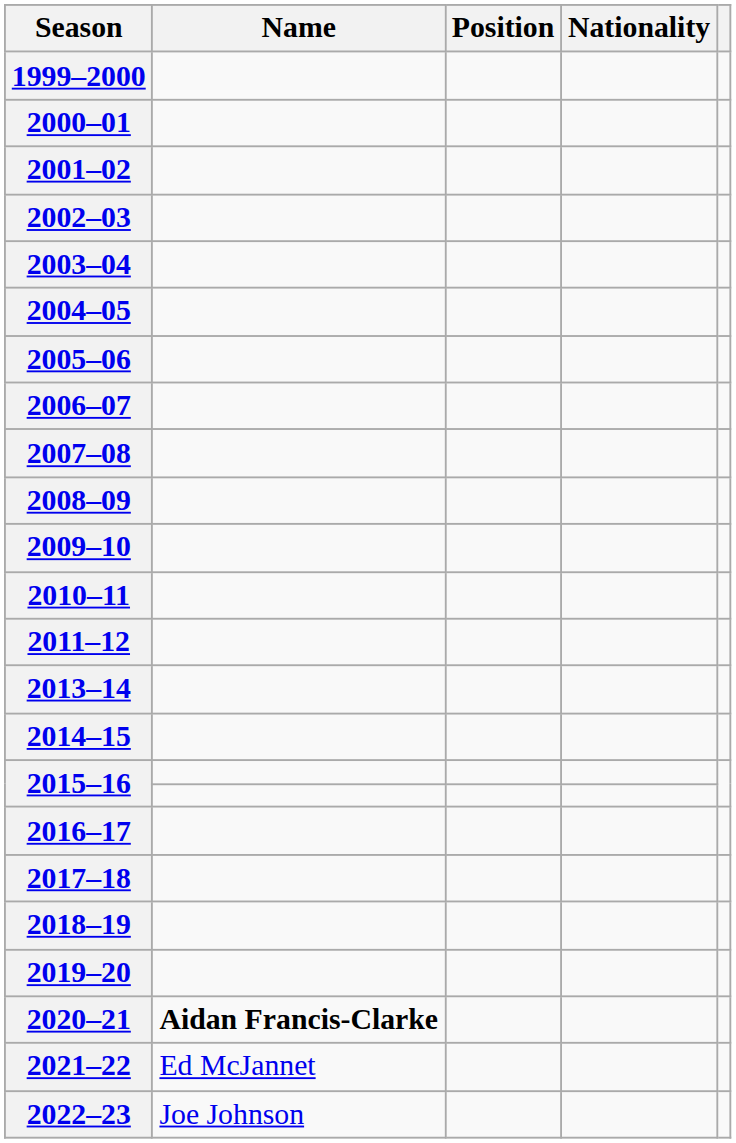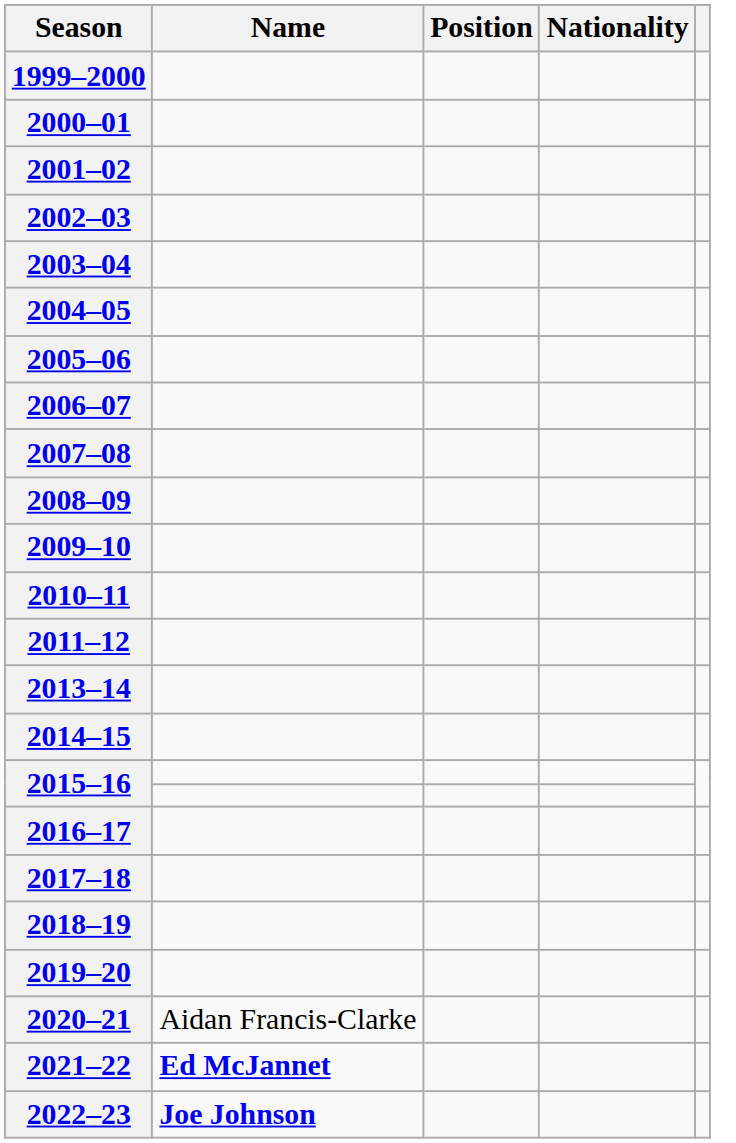(299, 1019) bold -> (288, 1019) normal
(238, 1066) normal -> (245, 1066) bold
(232, 1113) normal -> (238, 1113) bold
